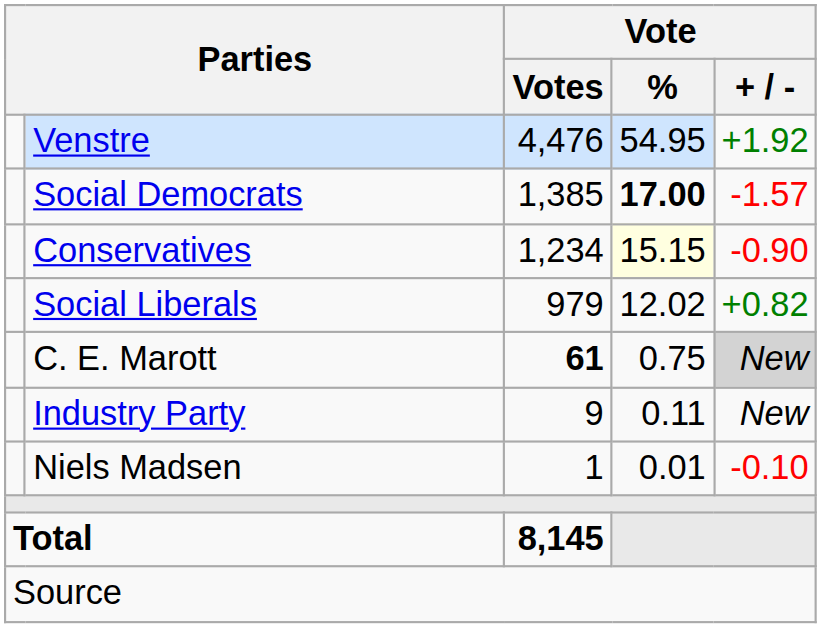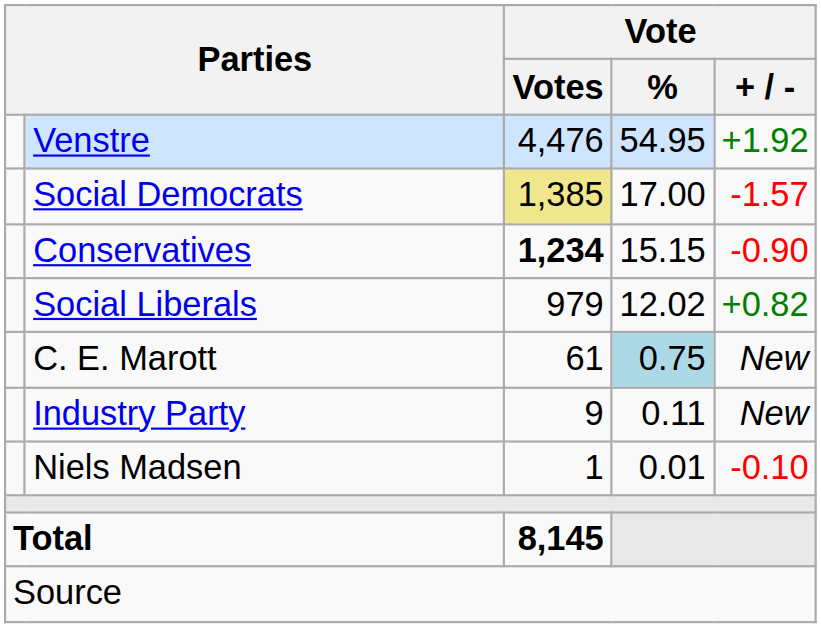(561, 195) no background -> (561, 195) khaki background
(663, 195) bold -> (663, 195) normal
(561, 250) normal -> (561, 250) bold
(663, 250) lightyellow background -> (663, 250) no background
(585, 359) bold -> (585, 359) normal
(672, 359) no background -> (672, 359) lightblue background
(774, 359) lightgrey background -> (774, 359) no background
